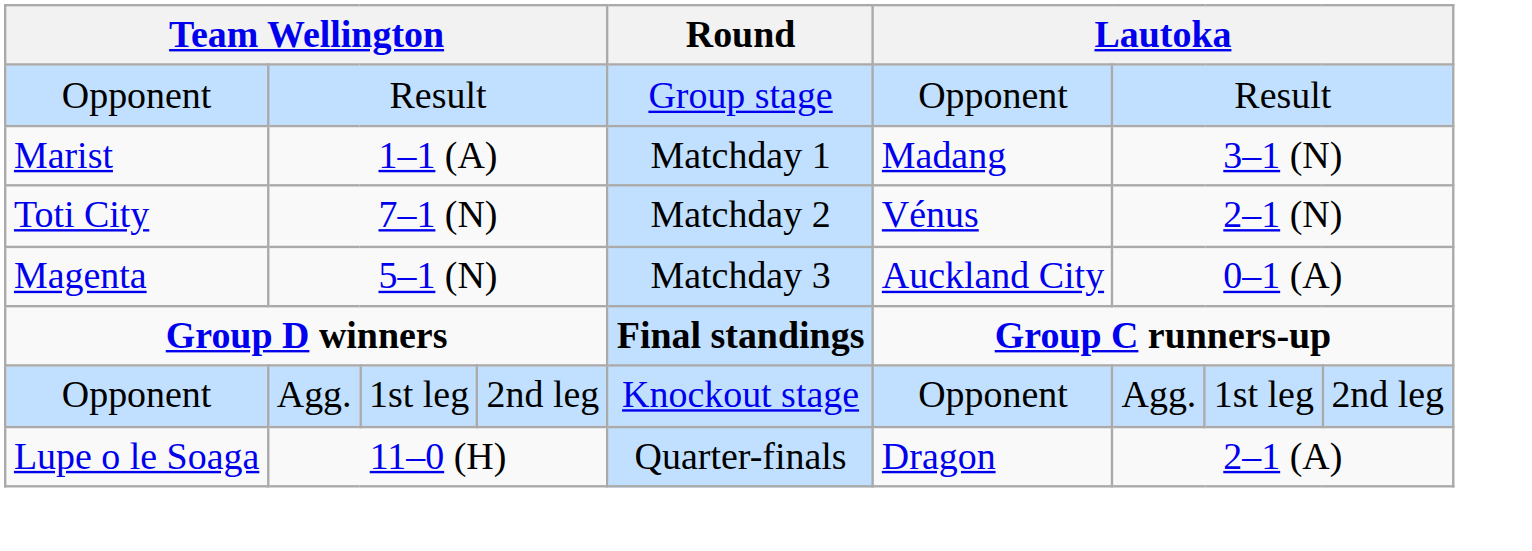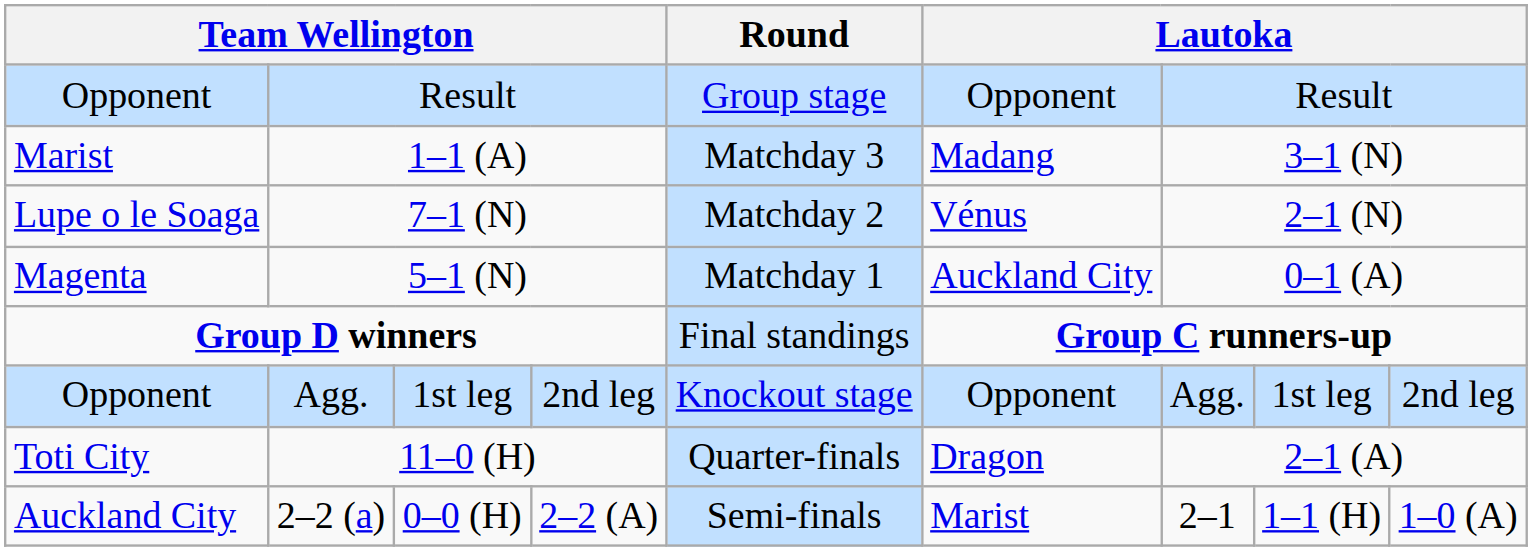(741, 154) Matchday 1 -> (794, 154) Matchday 3
(82, 214) Toti City -> (137, 214) Lupe o le Soaga
(741, 275) Matchday 3 -> (794, 275) Matchday 1
(741, 335) bold -> (794, 335) normal
(137, 455) Lupe o le Soaga -> (82, 455) Toti City
+ row: (331, 515)
